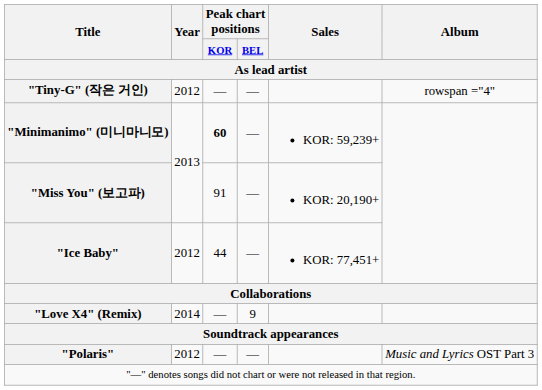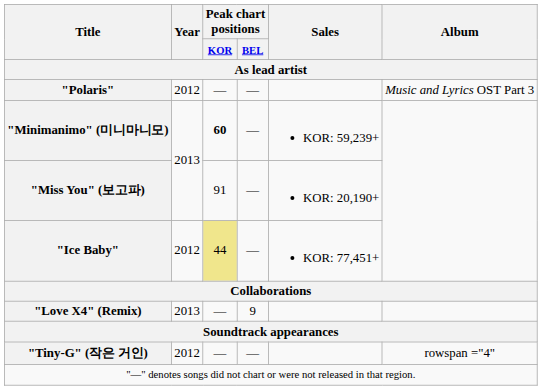rows swapped: (88, 90) <-> (88, 354)
(220, 253) no background -> (220, 250) khaki background
(187, 313) 2014 -> (187, 311) 2013
